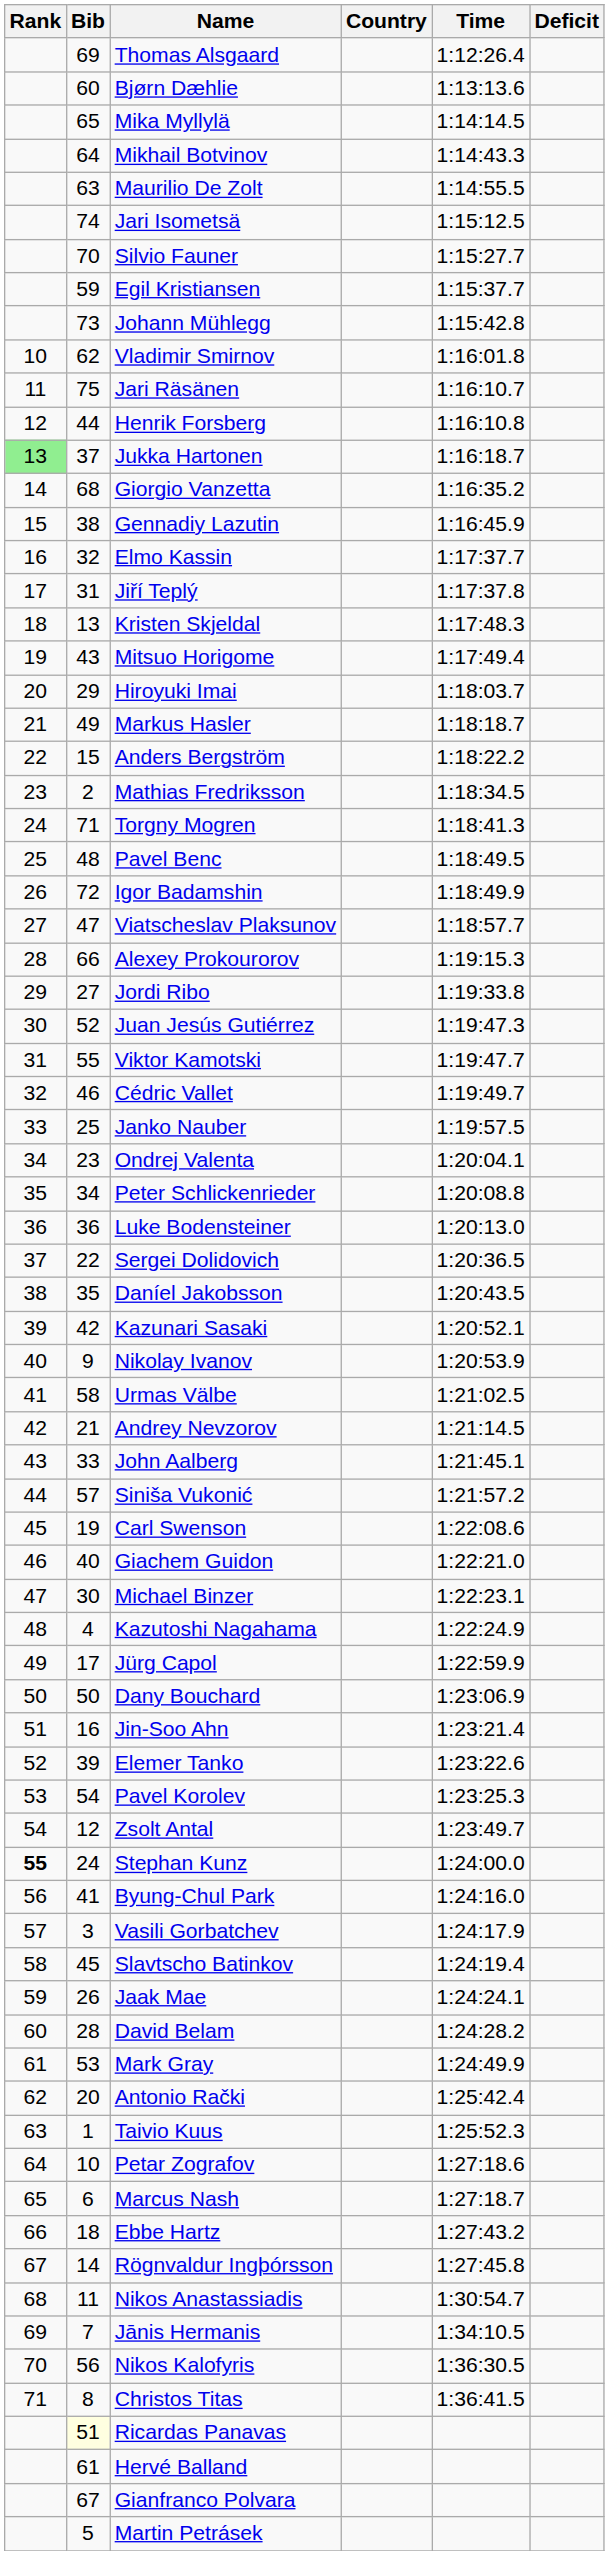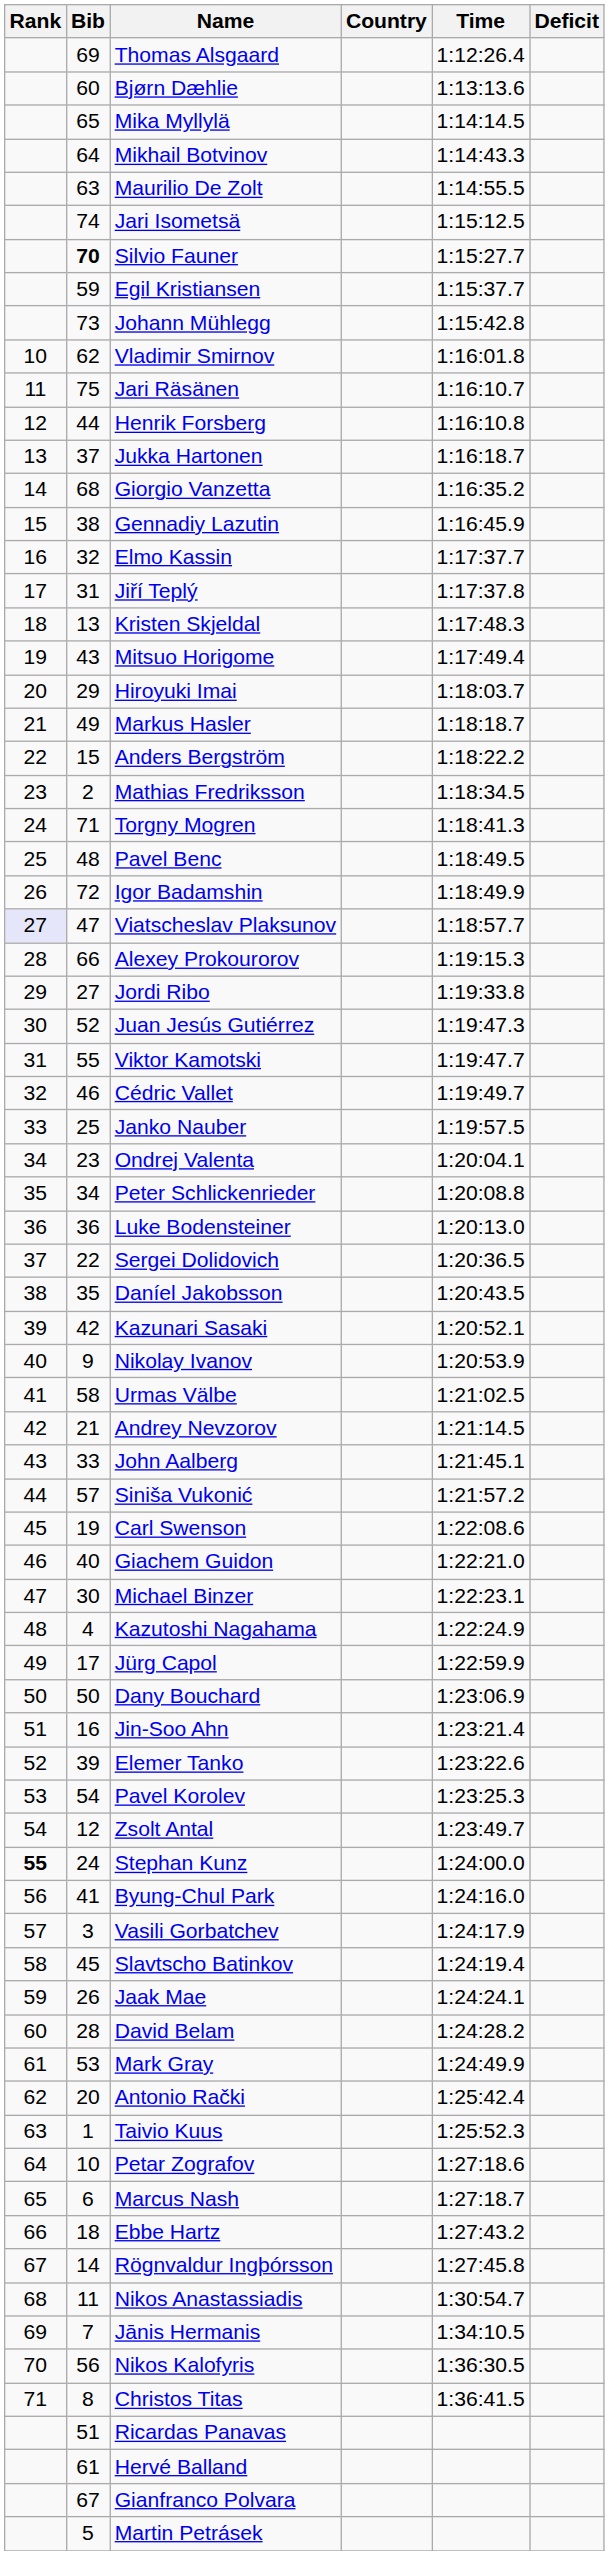(88, 255) normal -> (88, 255) bold
(35, 456) lightgreen background -> (35, 456) no background
(35, 925) no background -> (35, 925) lavender background
(88, 2432) lightyellow background -> (88, 2432) no background
